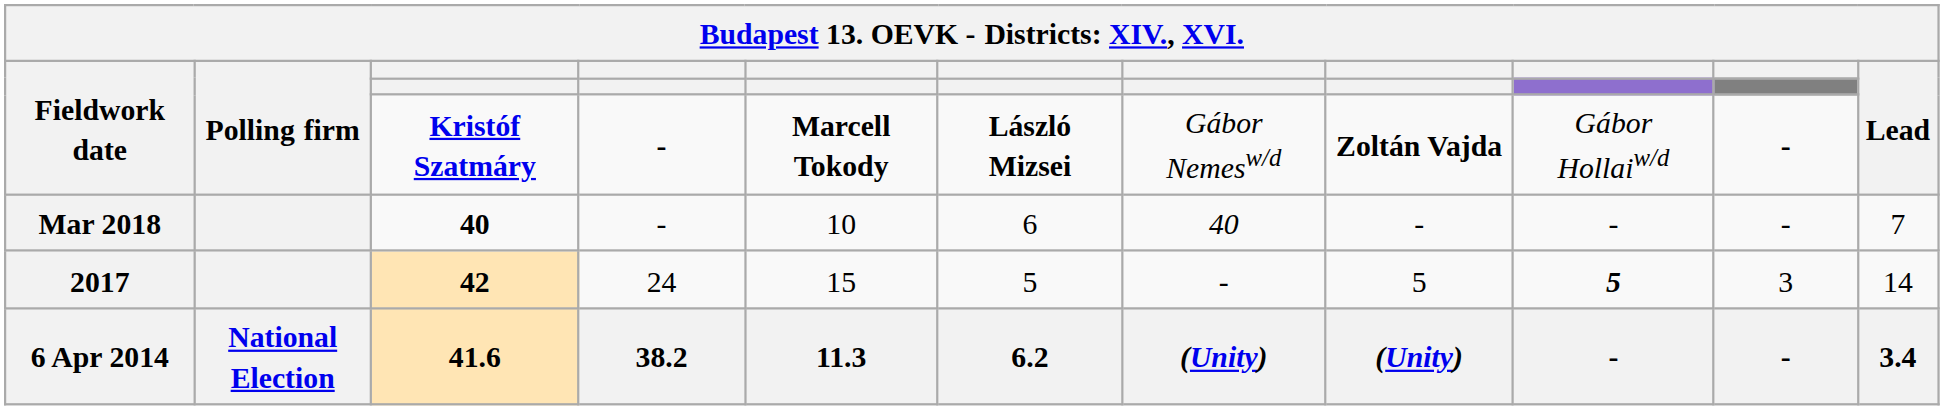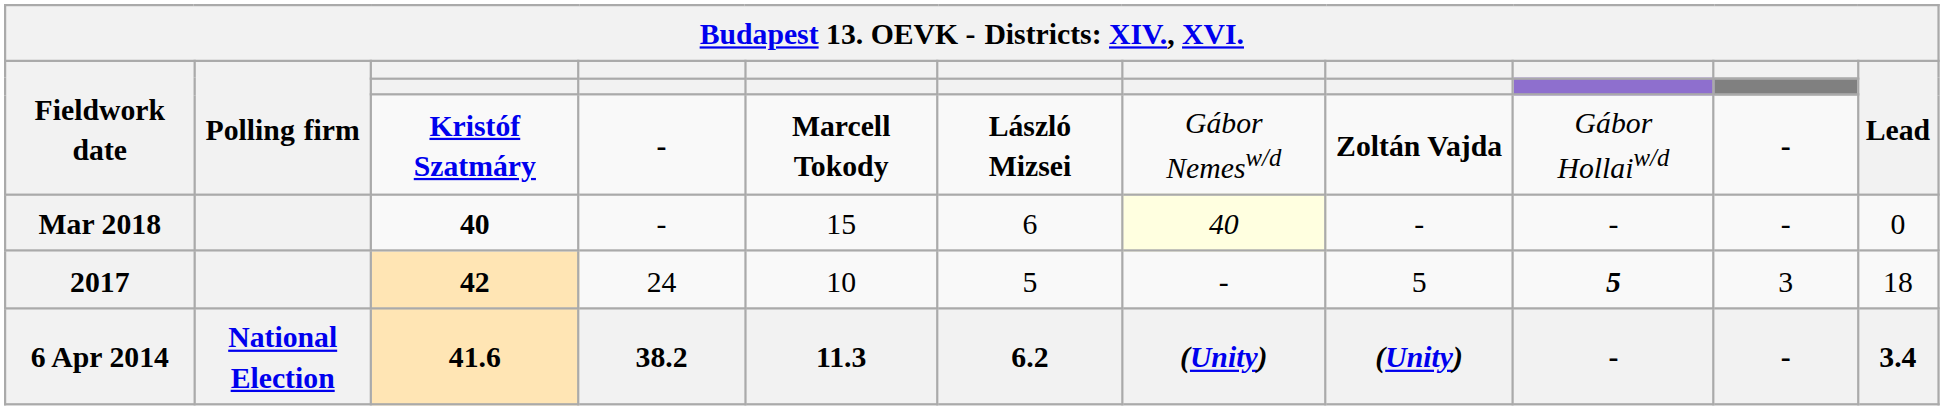(841, 224) 10 -> (841, 224) 15
(1224, 224) no background -> (1224, 224) lightyellow background
(1898, 224) 7 -> (1898, 224) 0
(841, 281) 15 -> (841, 281) 10
(1898, 281) 14 -> (1898, 281) 18
